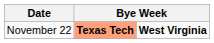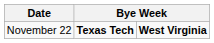(105, 30) lightsalmon background -> (105, 30) no background
